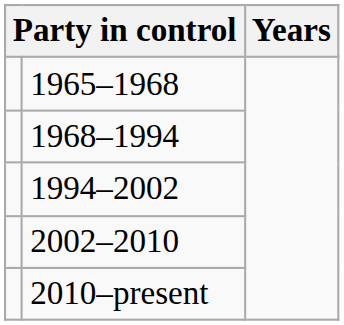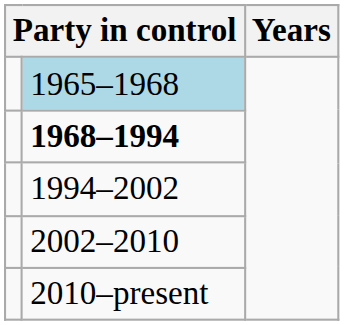(105, 83) no background -> (105, 83) lightblue background
(105, 135) normal -> (105, 135) bold
